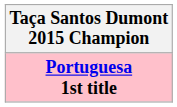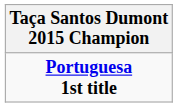(89, 77) pink background -> (89, 77) no background
